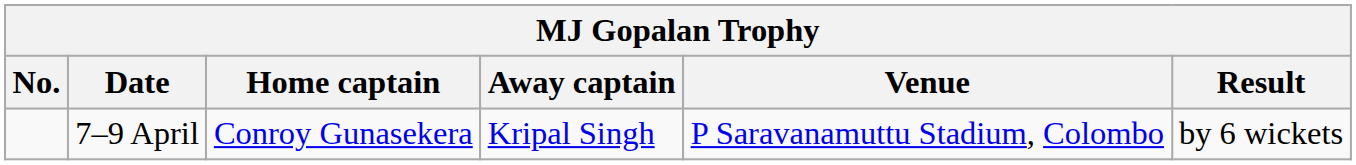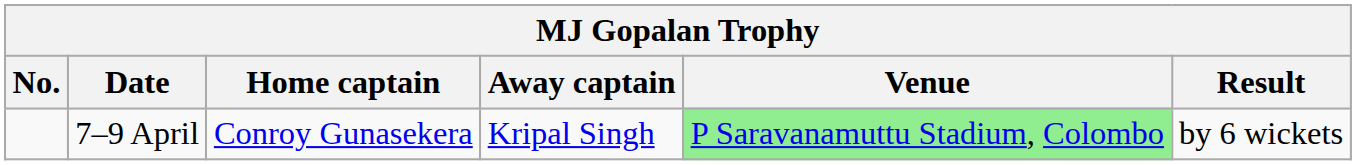(927, 133) no background -> (927, 133) lightgreen background
